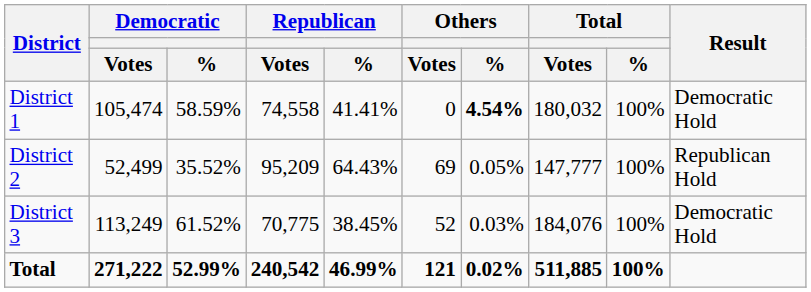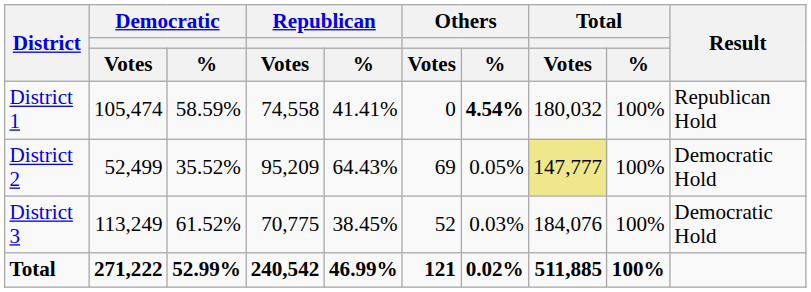(724, 109) Democratic Hold -> (722, 109) Republican Hold
(568, 167) no background -> (568, 167) khaki background
(722, 167) Republican Hold -> (724, 167) Democratic Hold
